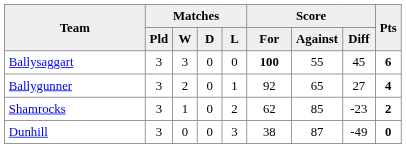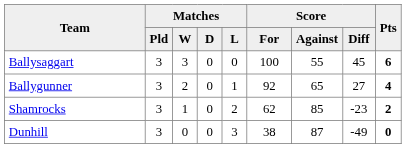(269, 62) bold -> (269, 62) normal
